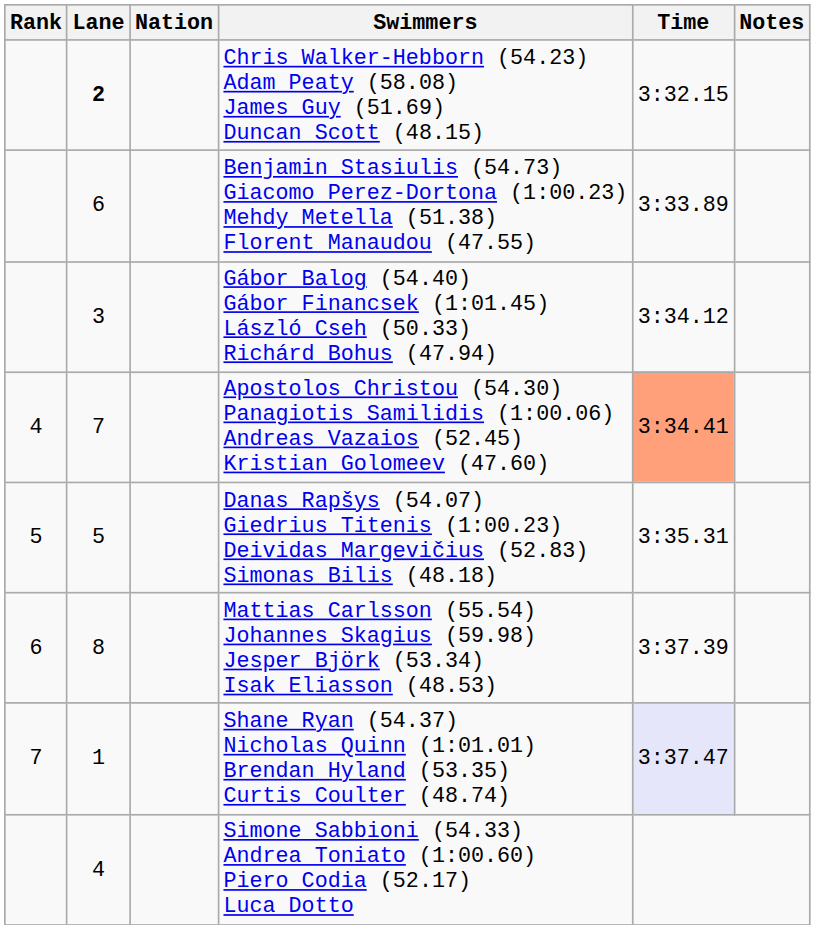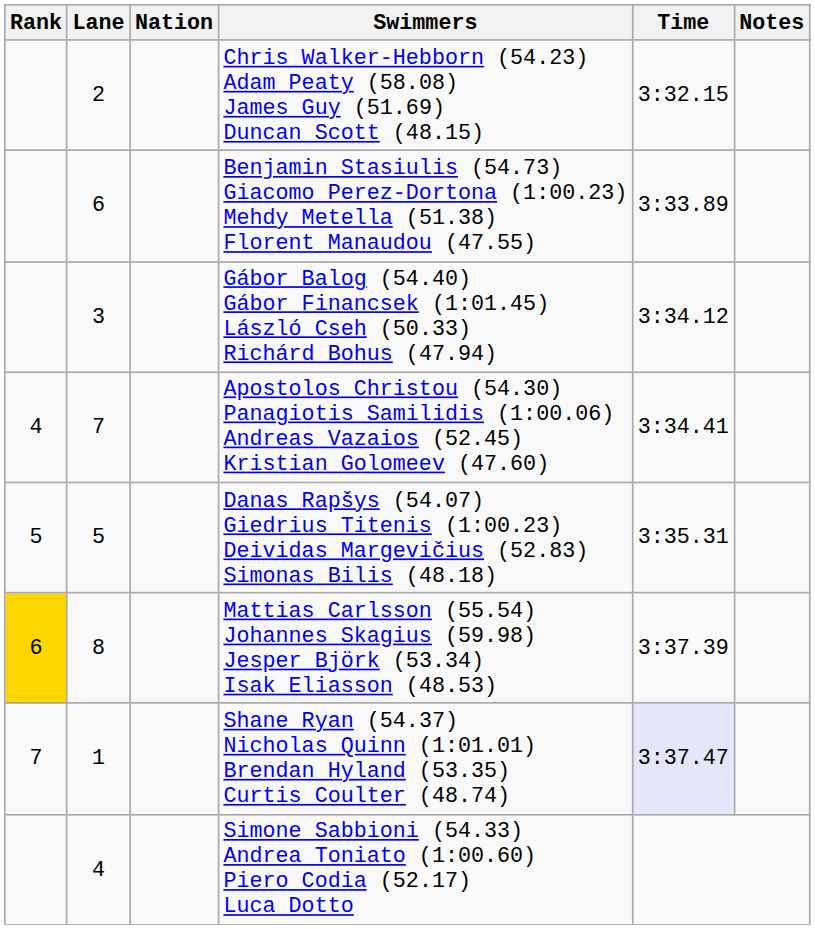(99, 95) bold -> (99, 95) normal
(683, 427) lightsalmon background -> (683, 427) no background
(36, 648) no background -> (36, 648) gold background
